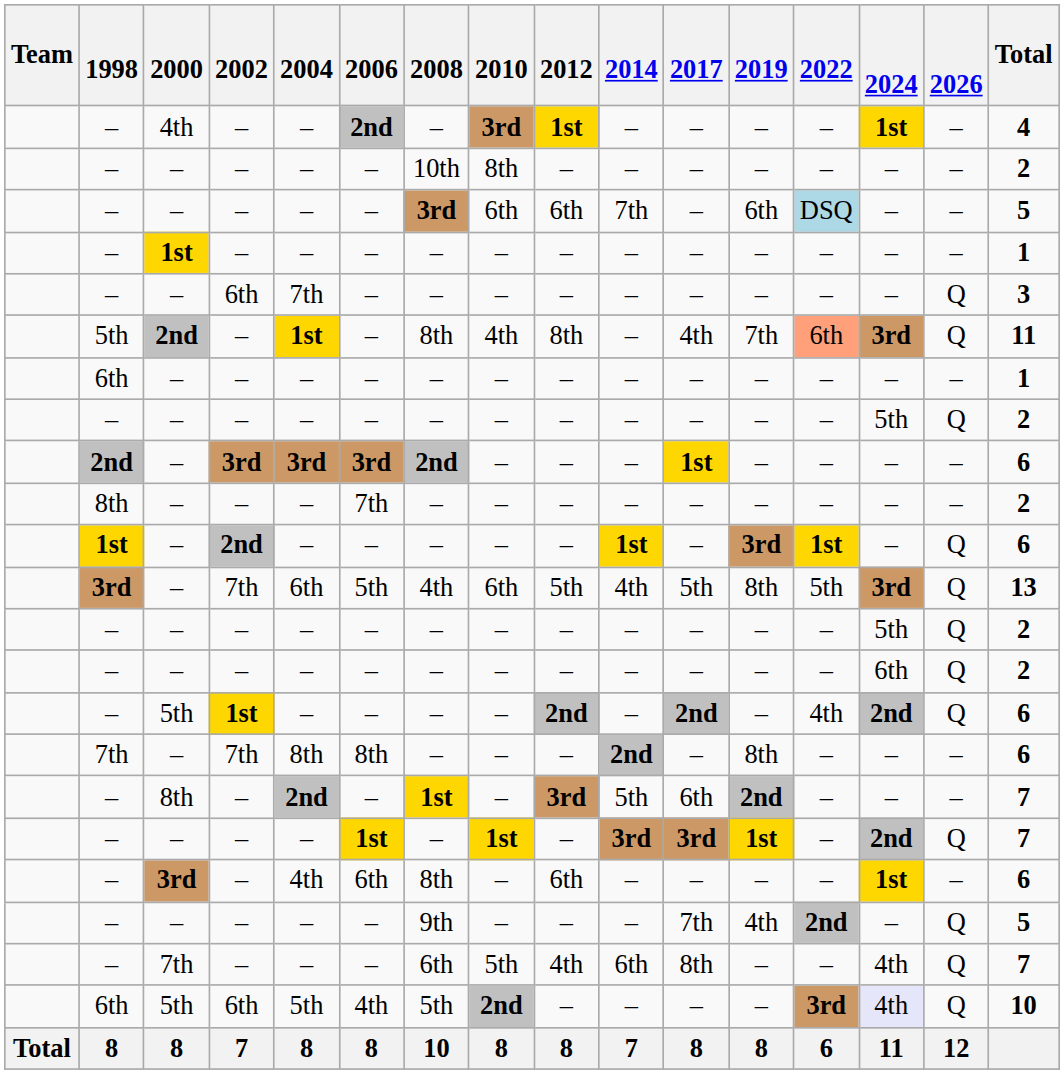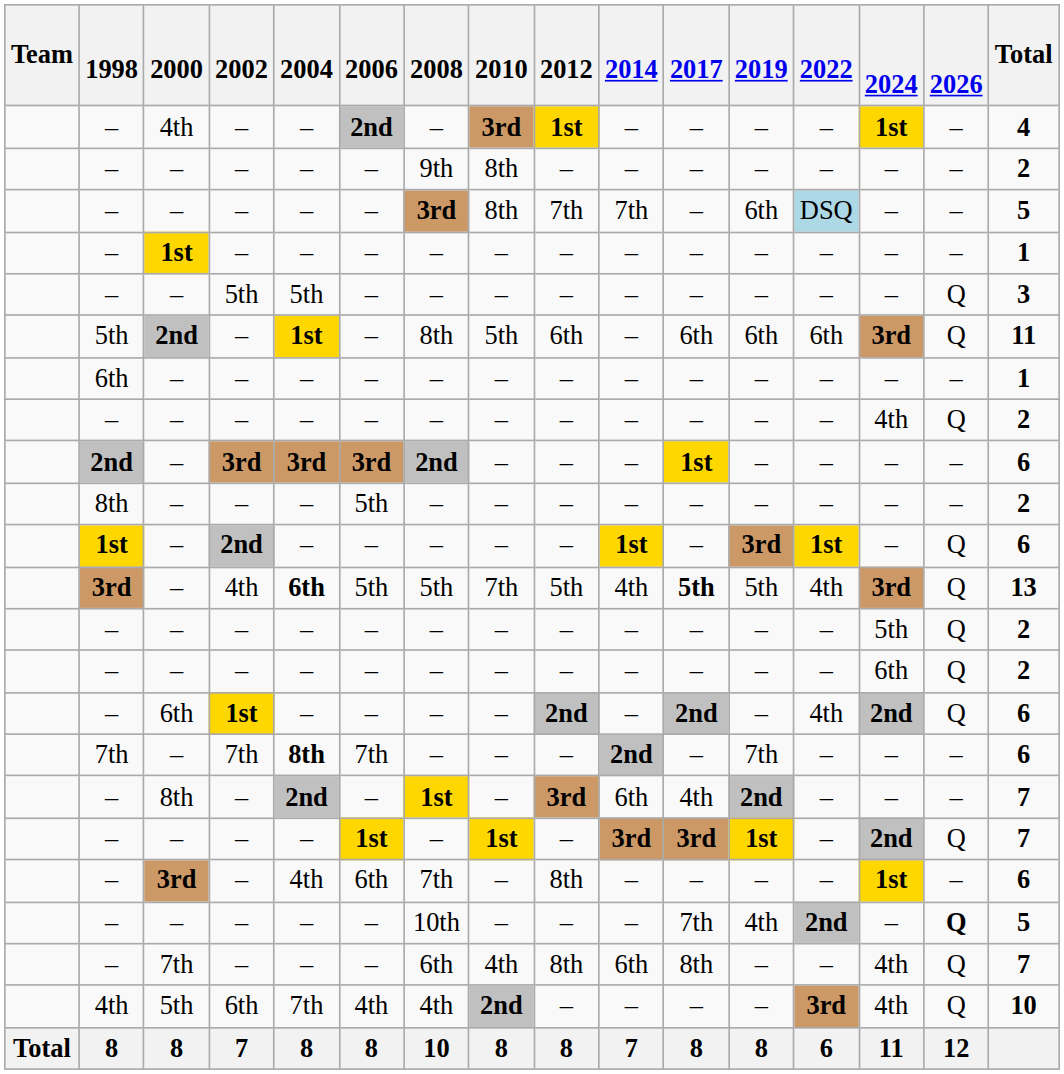(436, 168) 10th -> (436, 168) 9th
(501, 210) 6th -> (501, 210) 8th
(566, 210) 6th -> (566, 210) 7th
(242, 294) 6th -> (242, 294) 5th
(306, 294) 7th -> (306, 294) 5th
(501, 336) 4th -> (501, 336) 5th
(566, 336) 8th -> (566, 336) 6th
(696, 336) 4th -> (696, 336) 6th
(761, 336) 7th -> (761, 336) 6th
(826, 336) lightsalmon background -> (826, 336) no background
(891, 419) 5th -> (891, 419) 4th
(371, 503) 7th -> (371, 503) 5th
(242, 587) 7th -> (242, 587) 4th
(306, 587) normal -> (306, 587) bold
(436, 587) 4th -> (436, 587) 5th
(501, 587) 6th -> (501, 587) 7th
(696, 587) normal -> (696, 587) bold
(761, 587) 8th -> (761, 587) 5th
(826, 587) 5th -> (826, 587) 4th
(177, 712) 5th -> (177, 712) 6th
(306, 754) normal -> (306, 754) bold
(371, 754) 8th -> (371, 754) 7th
(761, 754) 8th -> (761, 754) 7th
(631, 796) 5th -> (631, 796) 6th
(696, 796) 6th -> (696, 796) 4th
(436, 880) 8th -> (436, 880) 7th
(566, 880) 6th -> (566, 880) 8th
(436, 922) 9th -> (436, 922) 10th
(956, 922) normal -> (956, 922) bold
(501, 964) 5th -> (501, 964) 4th
(566, 964) 4th -> (566, 964) 8th
(112, 1005) 6th -> (112, 1005) 4th
(306, 1005) 5th -> (306, 1005) 7th
(436, 1005) 5th -> (436, 1005) 4th
(891, 1005) lavender background -> (891, 1005) no background
